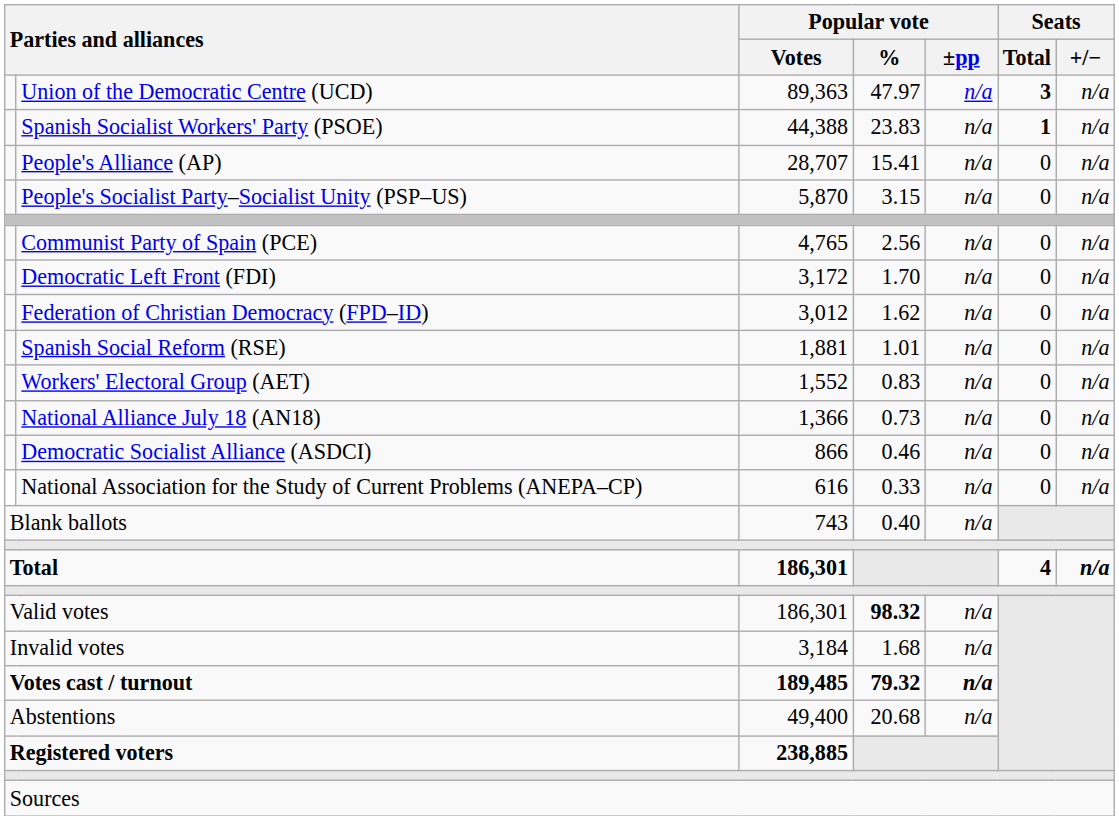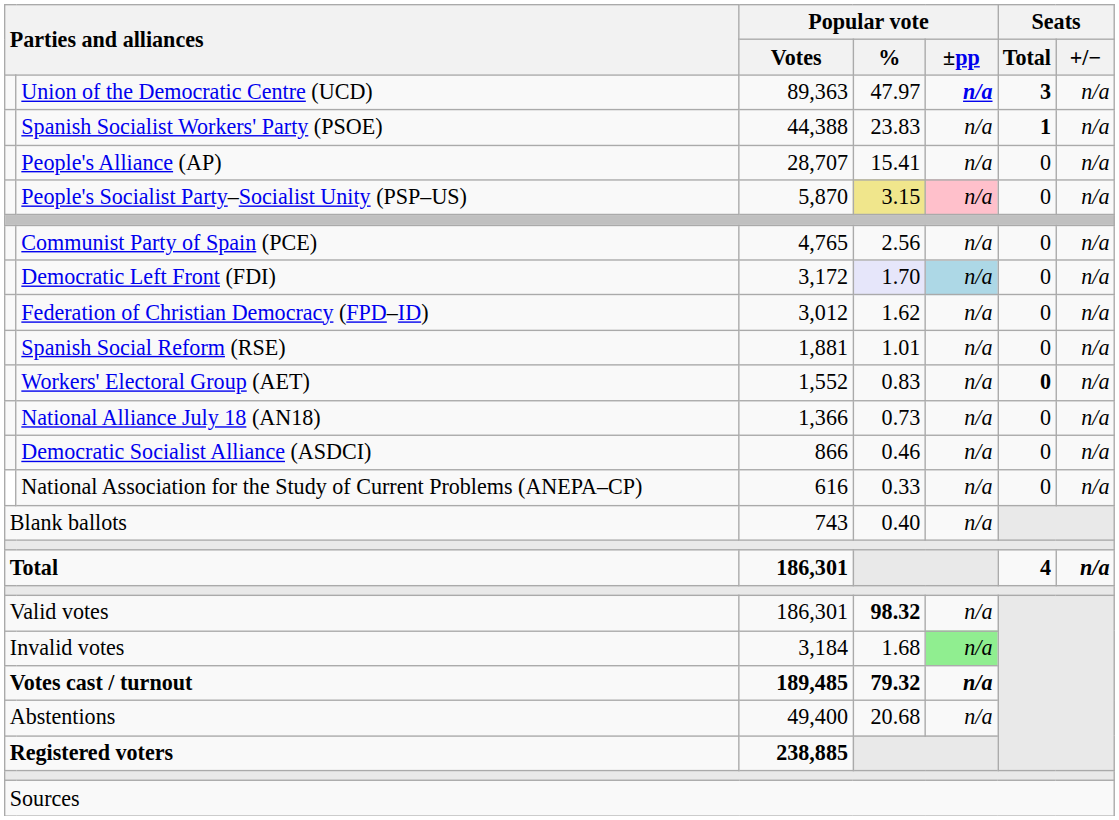(978, 92) normal -> (978, 92) bold
(901, 197) no background -> (901, 197) khaki background
(978, 197) no background -> (978, 197) pink background
(901, 277) no background -> (901, 277) lavender background
(978, 277) no background -> (978, 277) lightblue background
(1045, 382) normal -> (1045, 382) bold
(978, 647) no background -> (978, 647) lightgreen background
